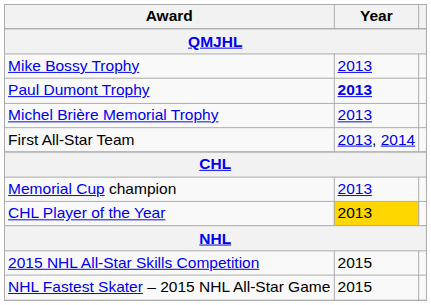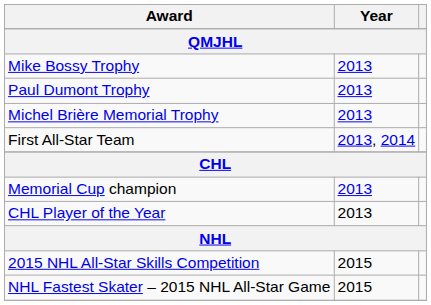(355, 90) bold -> (355, 90) normal
(355, 213) gold background -> (355, 213) no background
